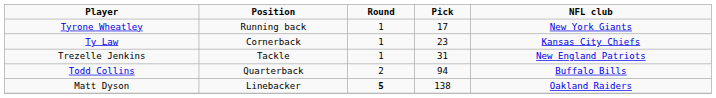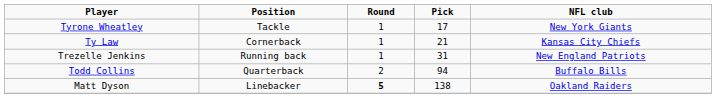(273, 27) Running back -> (273, 27) Tackle
(442, 41) 23 -> (442, 41) 21
(273, 56) Tackle -> (273, 56) Running back
